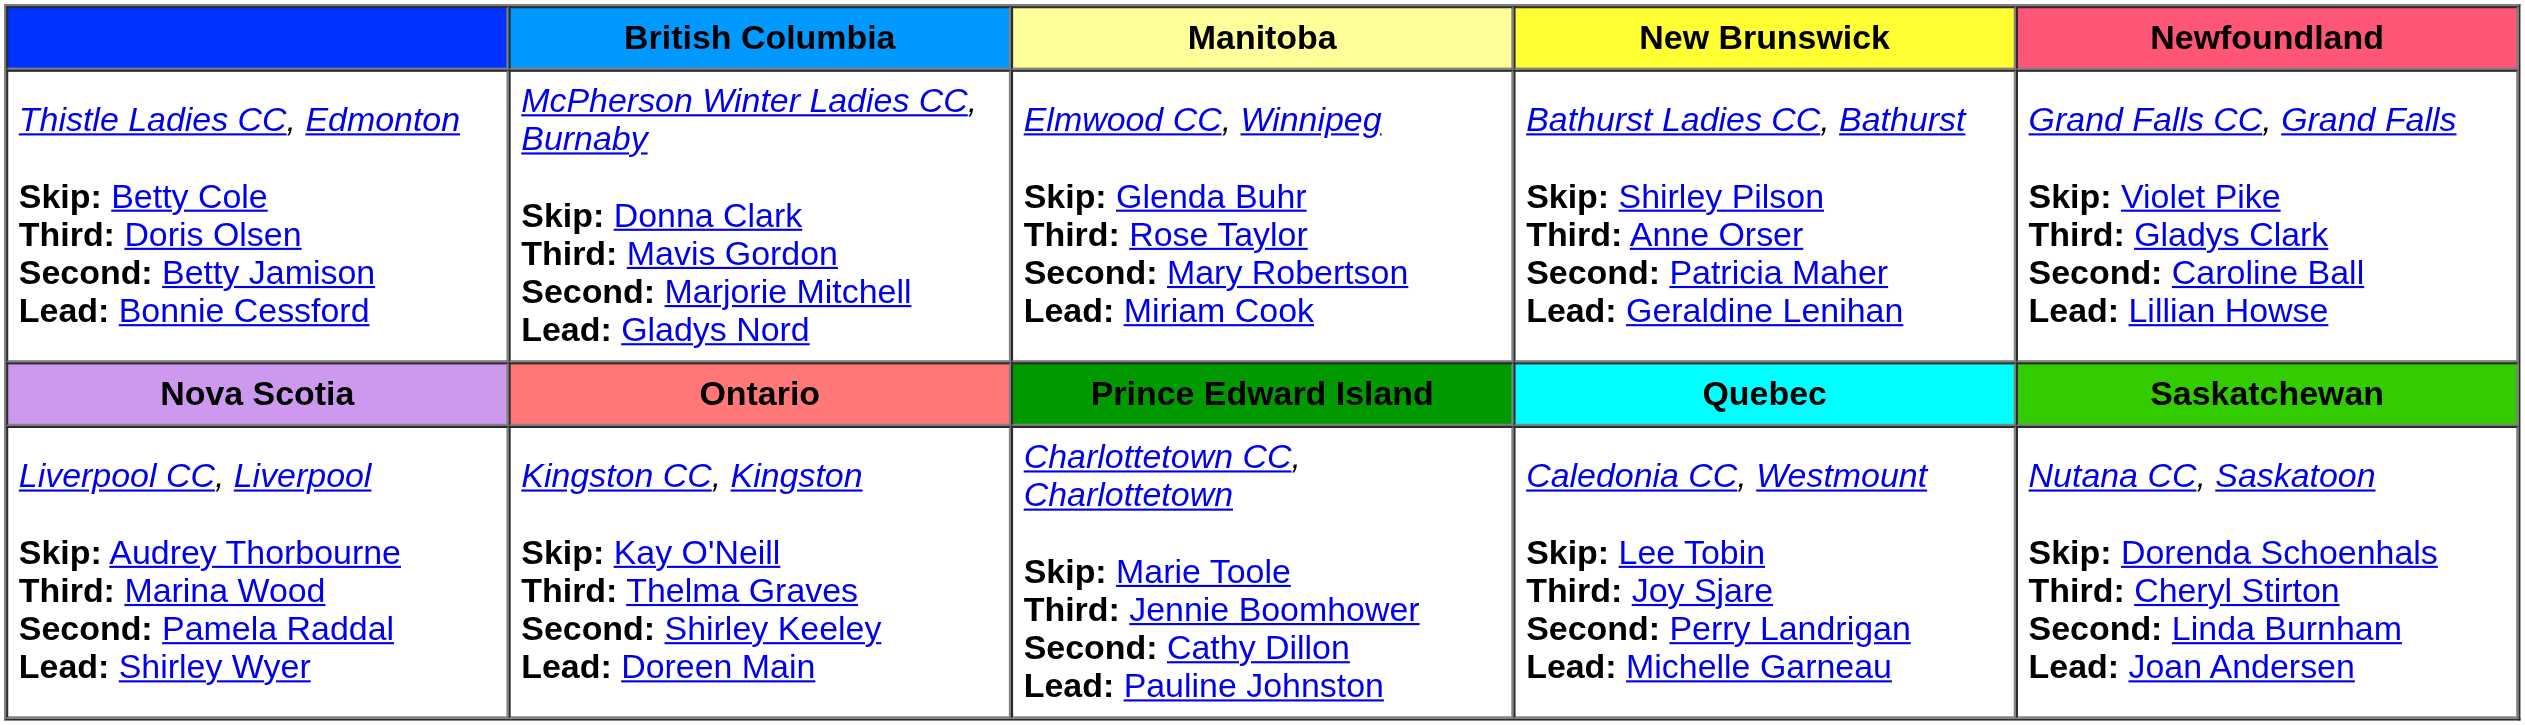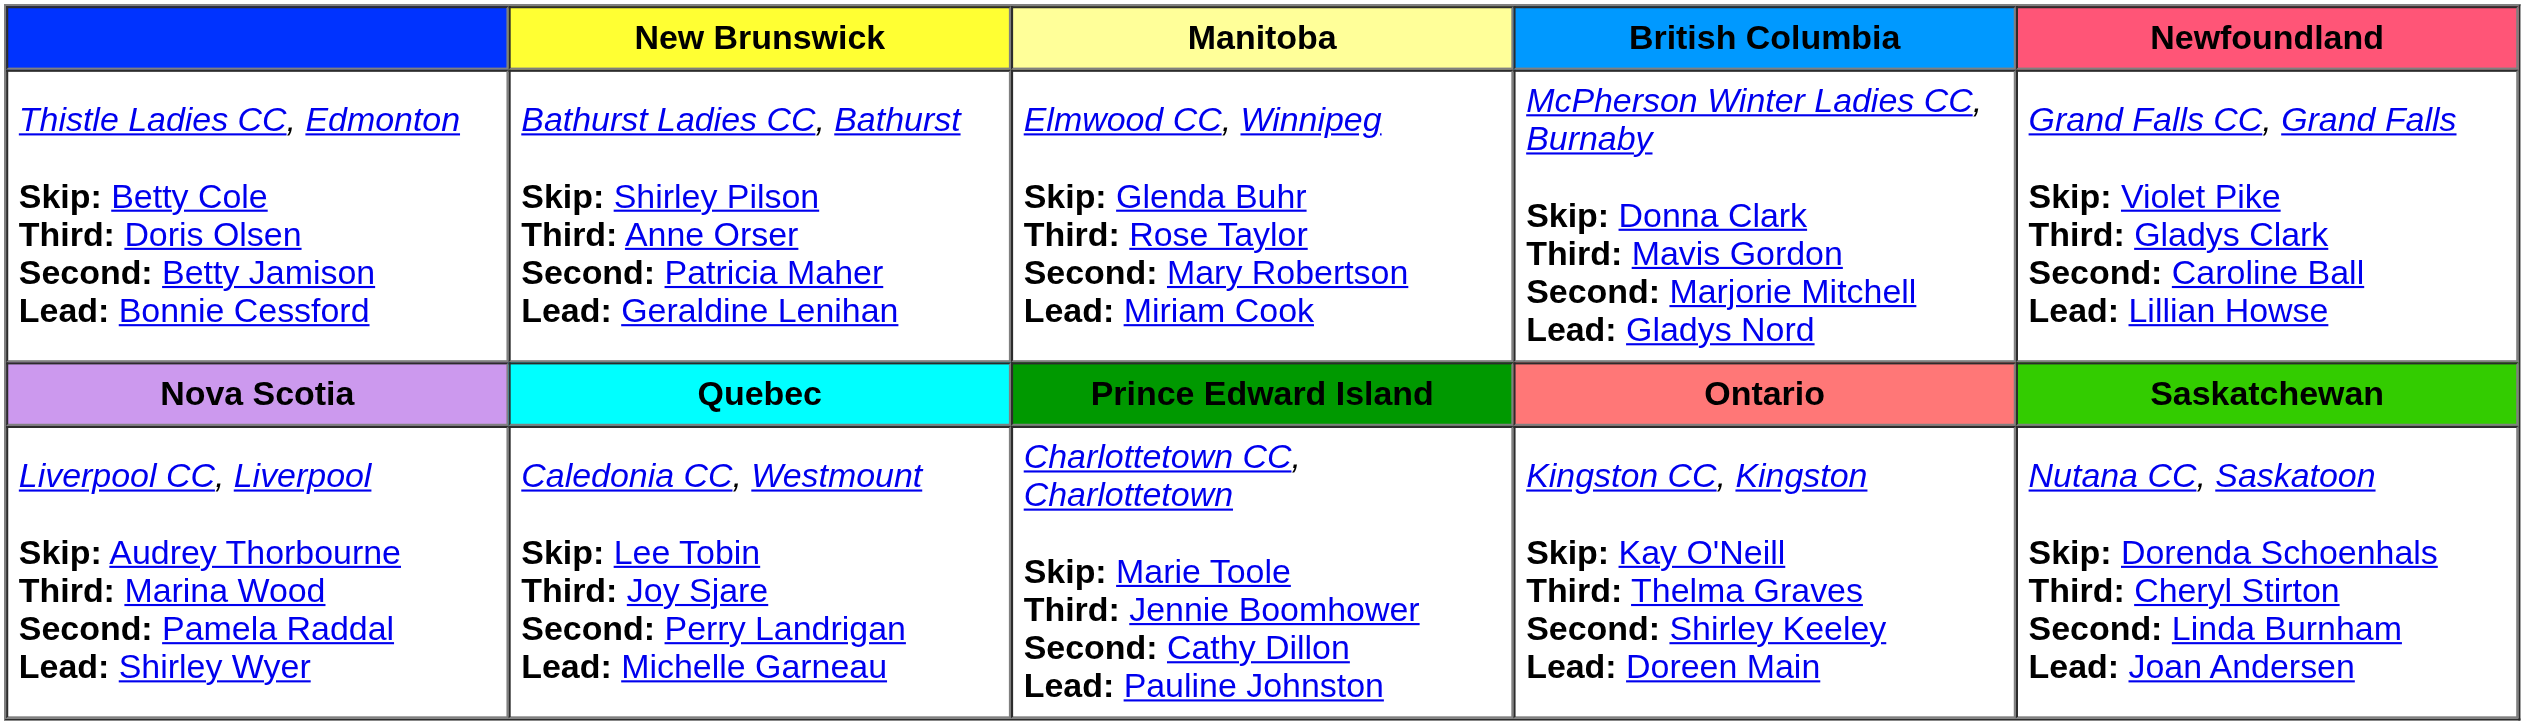columns swapped: (760, 37) <-> (1765, 37)
